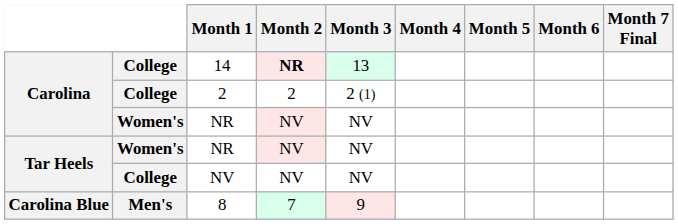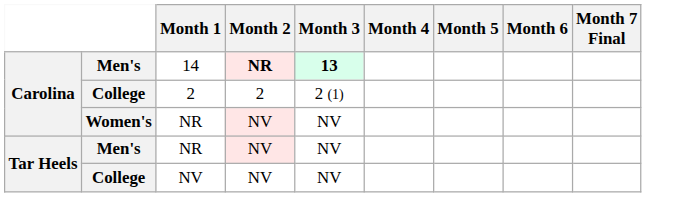(150, 65) College -> (119, 65) Men's
(361, 65) normal -> (329, 65) bold
(150, 149) Women's -> (119, 149) Men's
- row: (59, 204)
